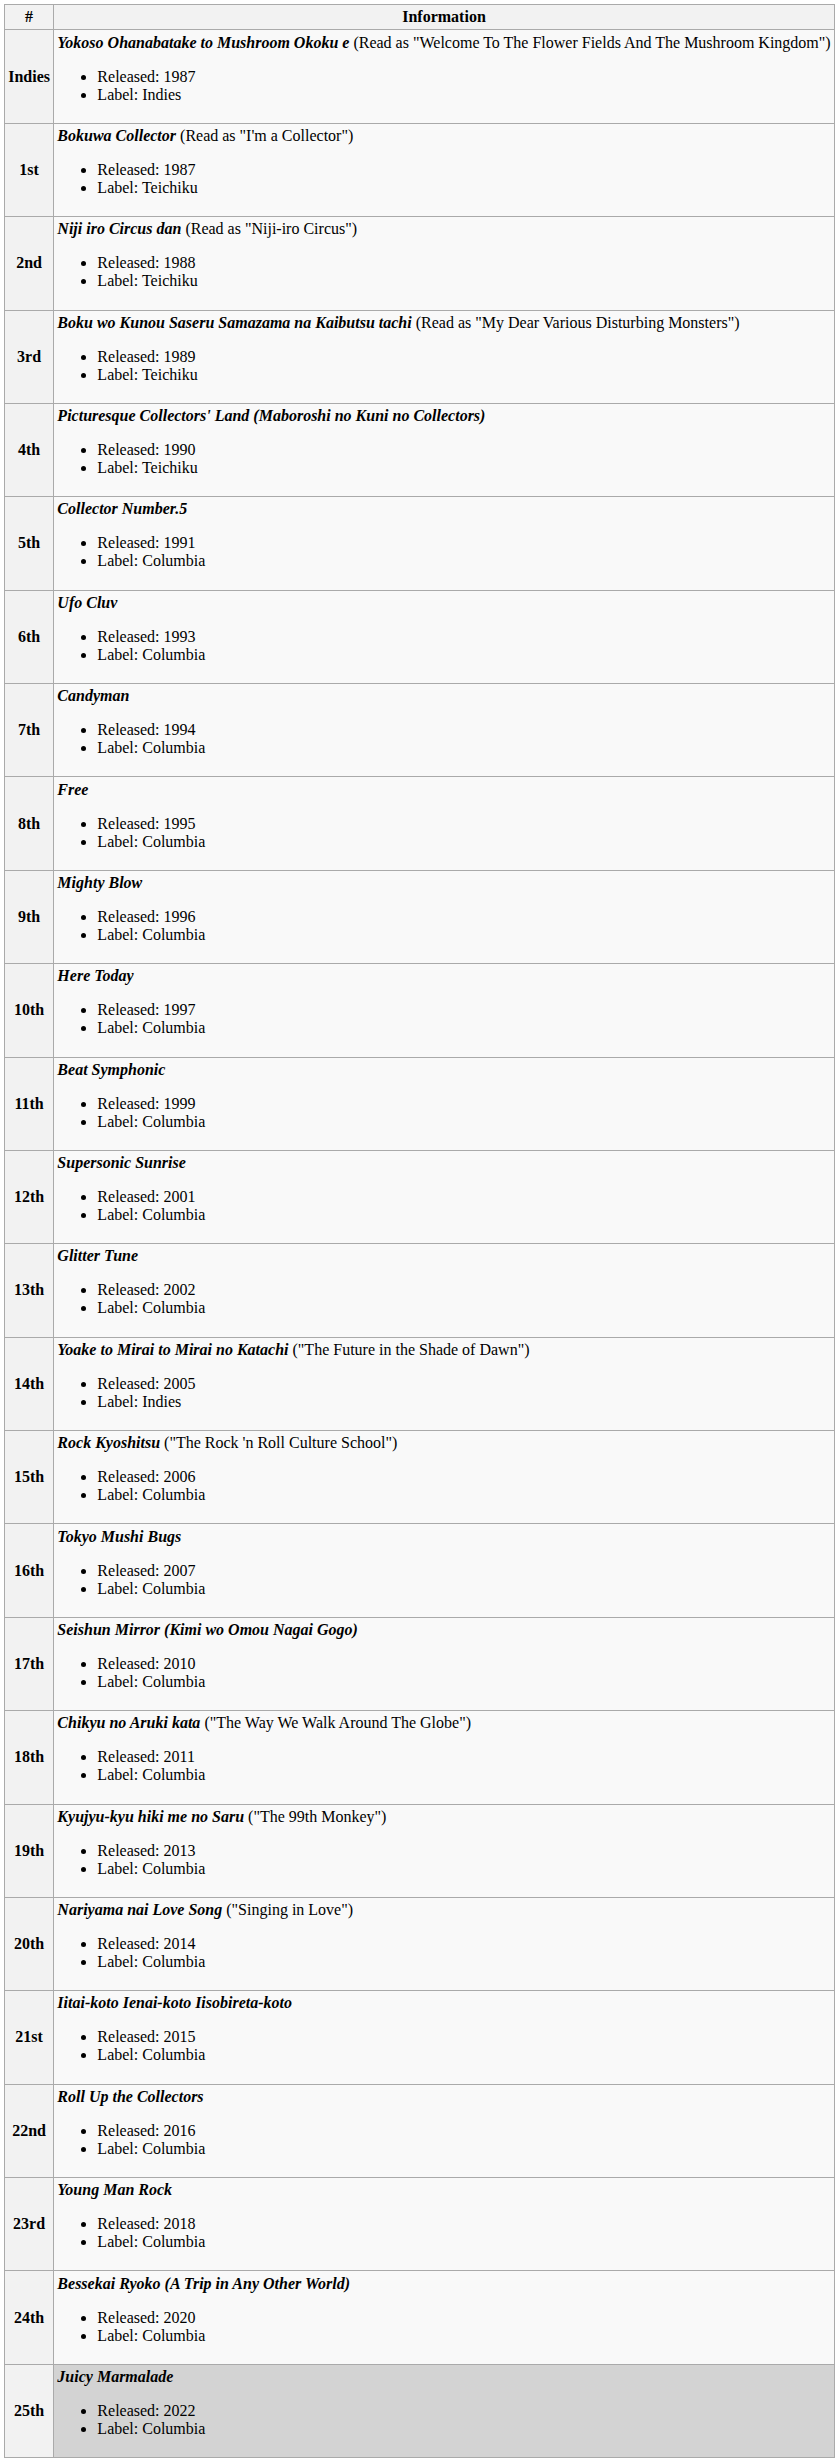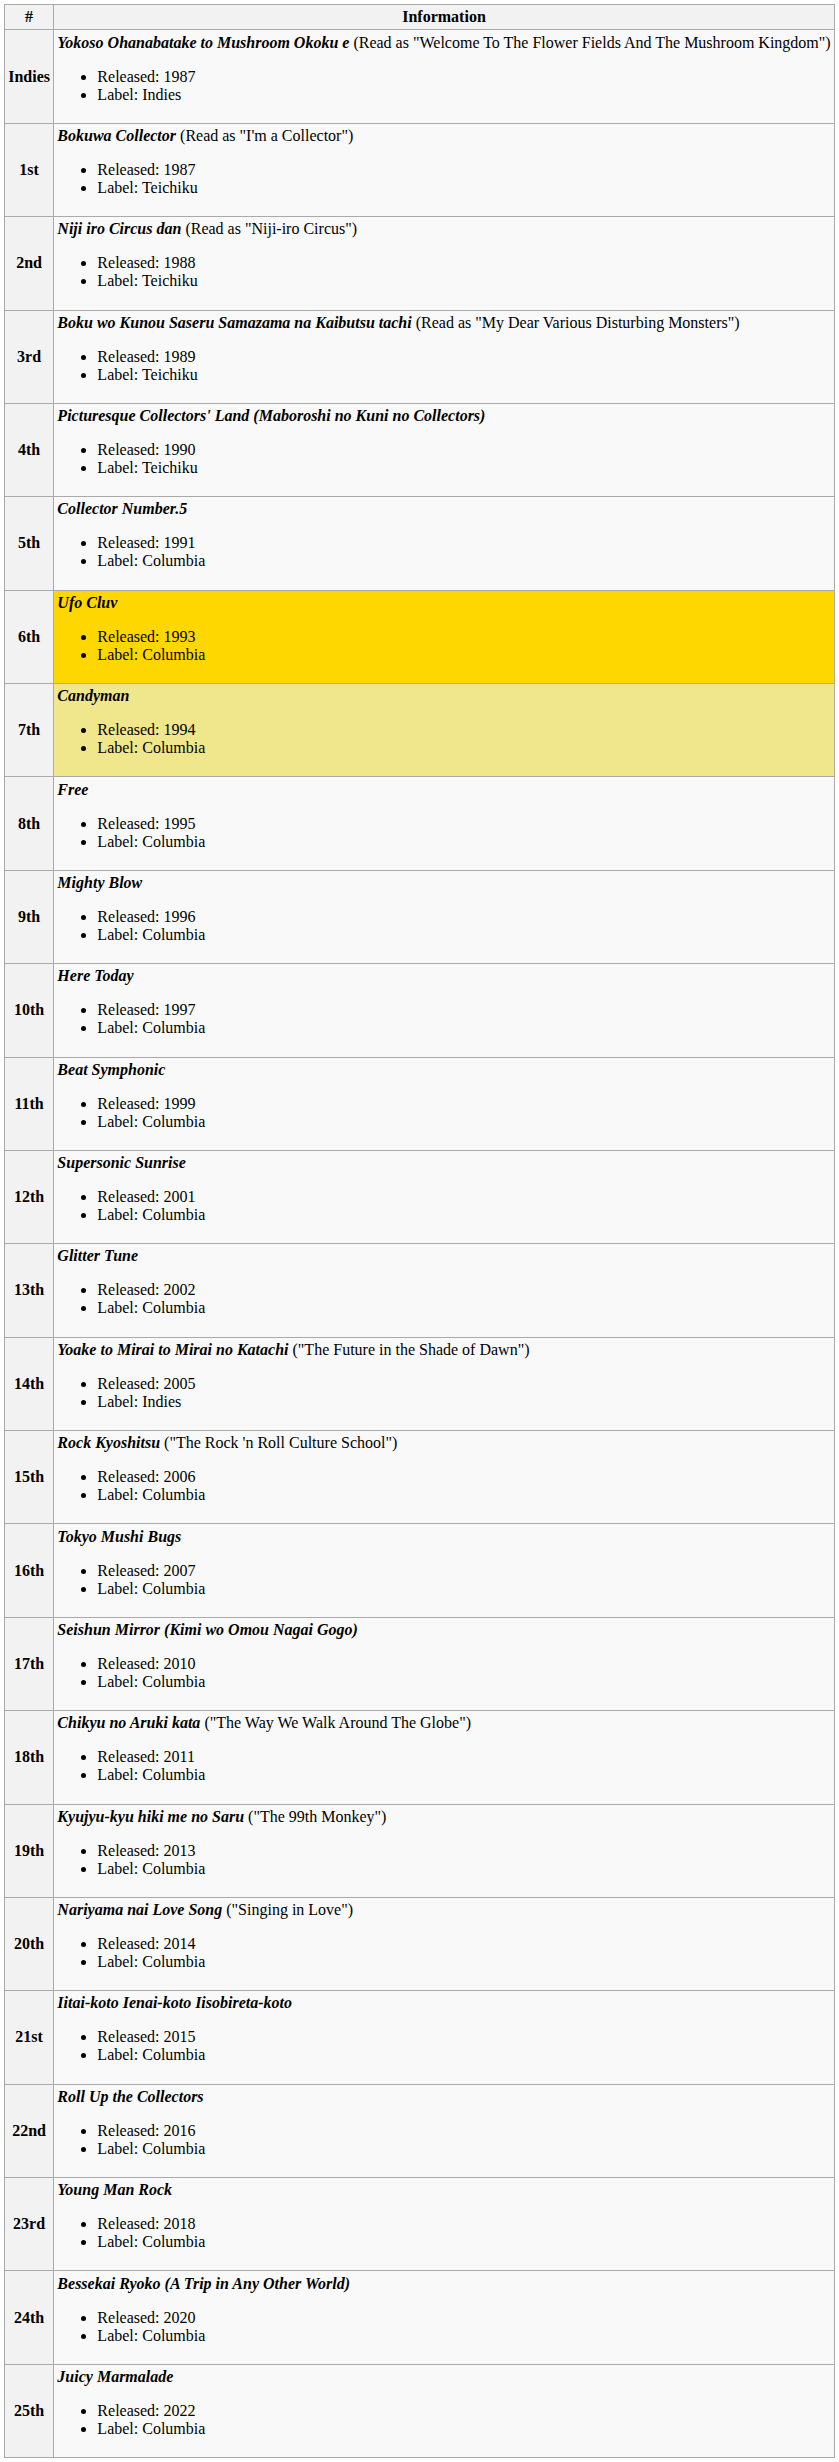(444, 629) no background -> (444, 629) gold background
(444, 722) no background -> (444, 722) khaki background
(444, 2403) lightgrey background -> (444, 2403) no background
